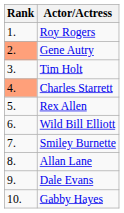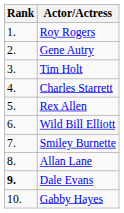(11, 50) lightsalmon background -> (11, 50) no background
(11, 87) lightsalmon background -> (11, 87) no background
(11, 180) normal -> (11, 180) bold
